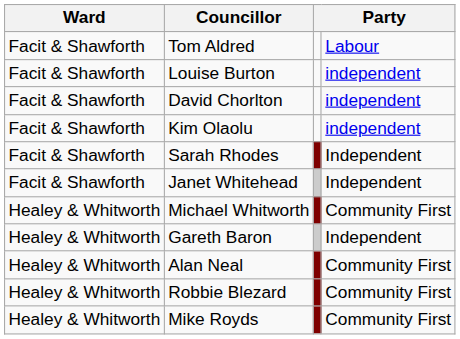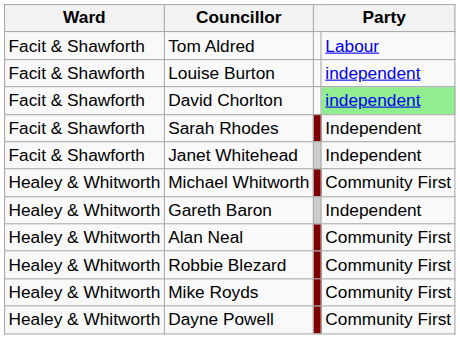(373, 100) no background -> (373, 100) lightgreen background
- row: (210, 127)
+ row: (221, 319)
